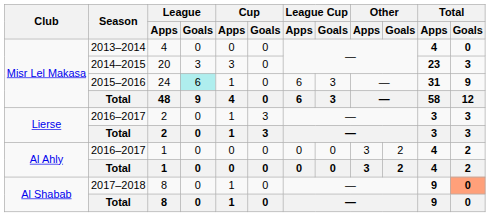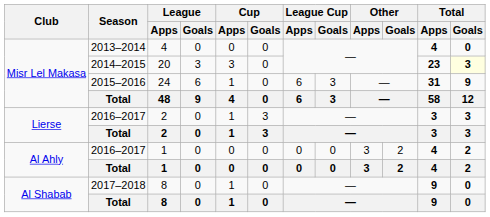(468, 64) no background -> (468, 64) lightyellow background
(198, 82) paleturquoise background -> (198, 82) no background
(468, 185) lightsalmon background -> (468, 185) no background
